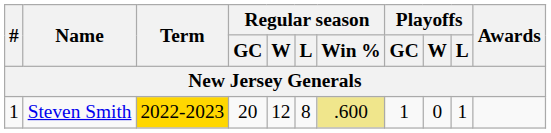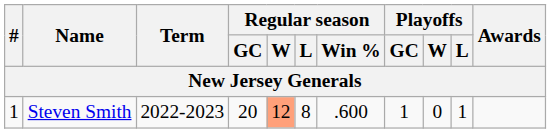(182, 111) gold background -> (182, 111) no background
(281, 111) no background -> (281, 111) lightsalmon background
(351, 111) khaki background -> (351, 111) no background
